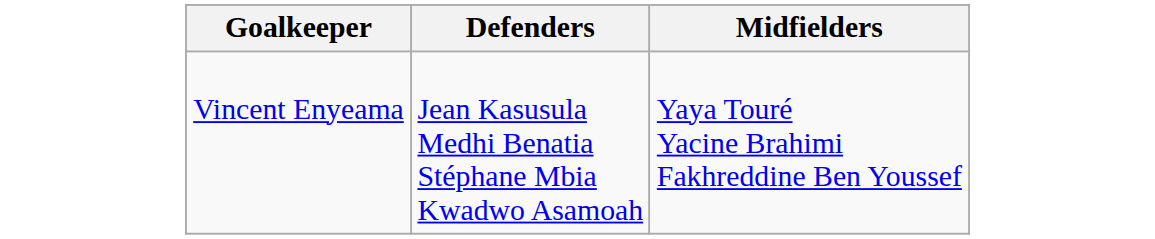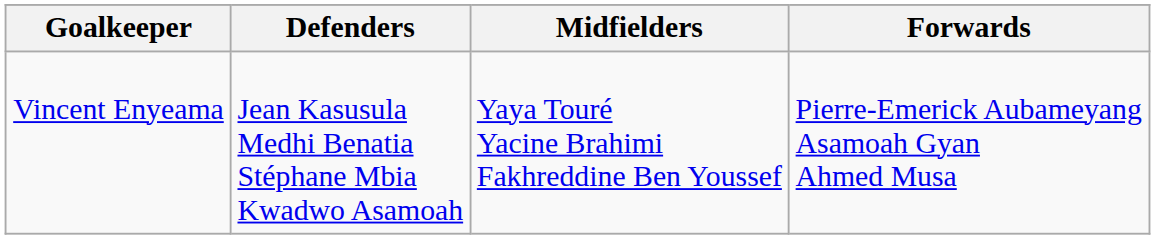+ column: (969, 28)
